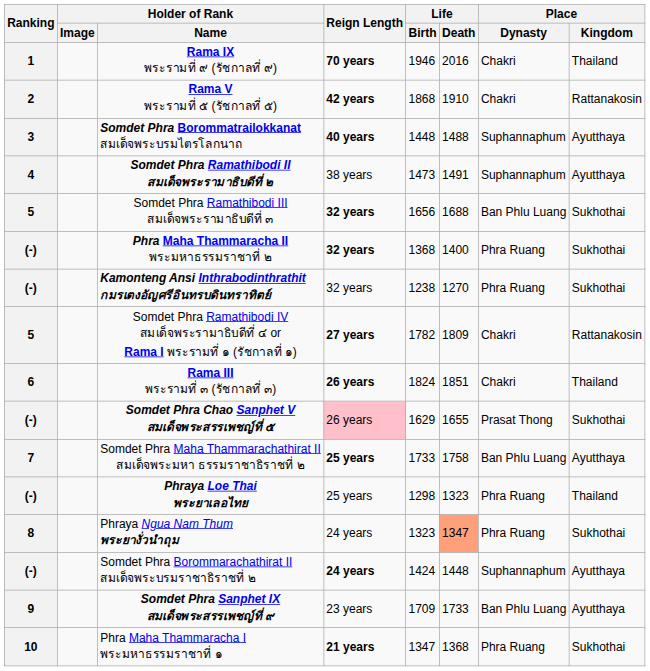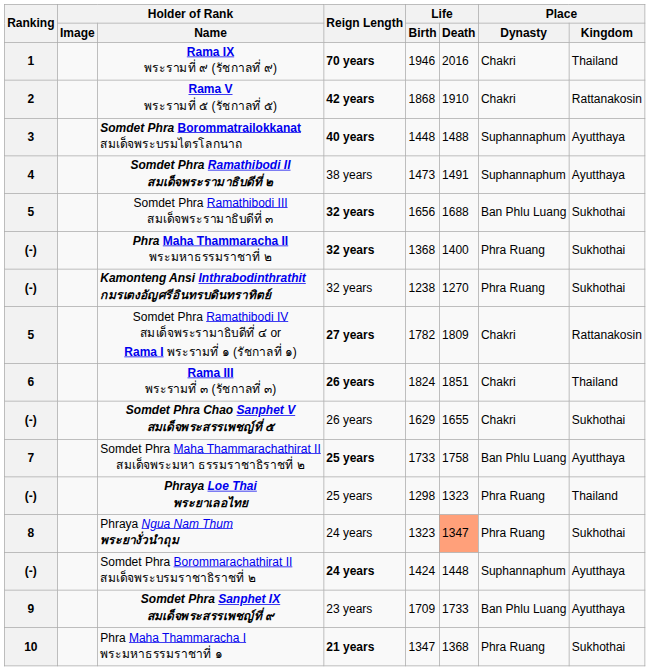(349, 420) pink background -> (349, 420) no background
(517, 420) Prasat Thong -> (498, 420) Chakri
